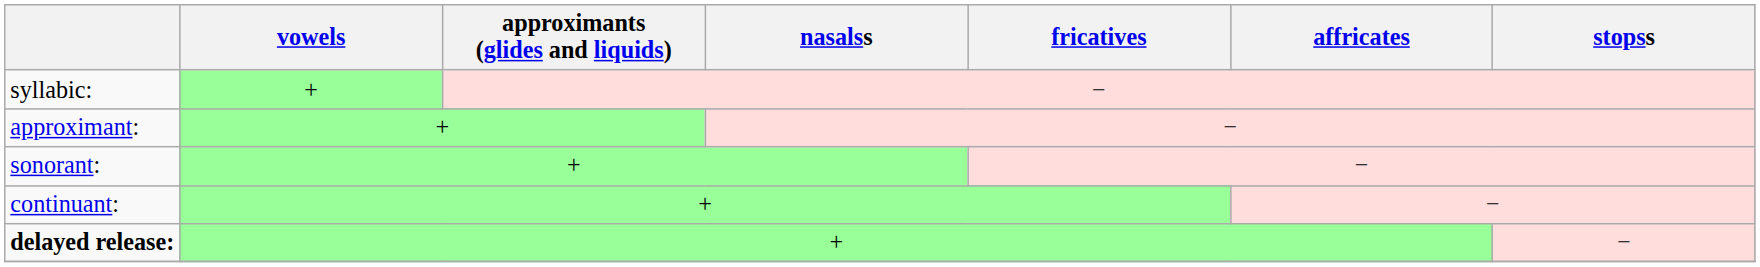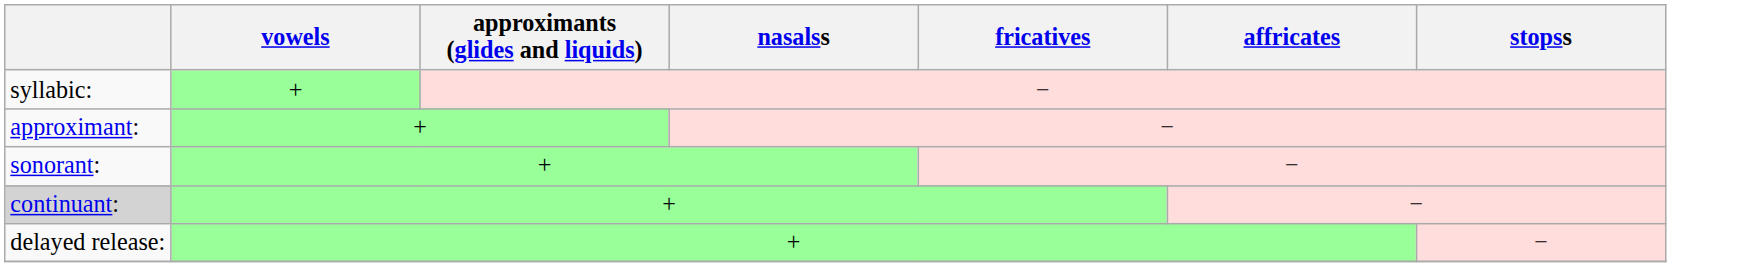(65, 204) no background -> (65, 204) lightgrey background
(92, 242) bold -> (88, 242) normal
